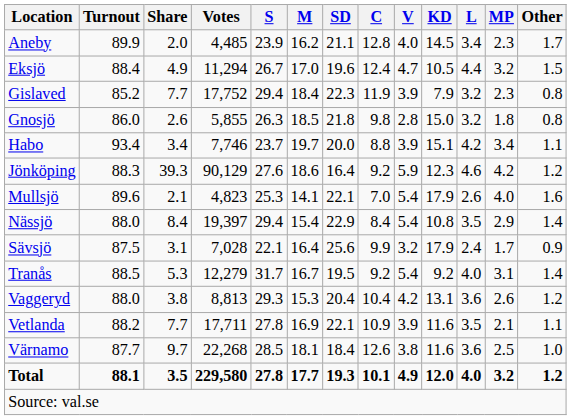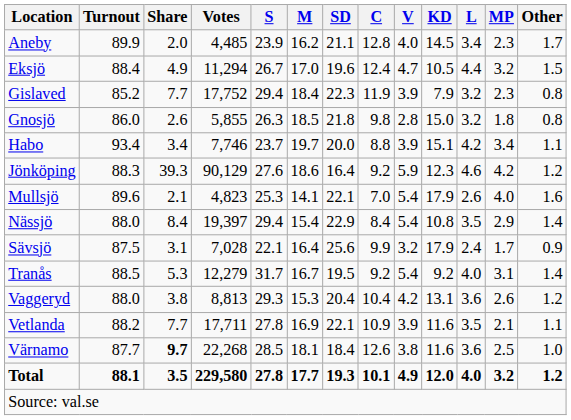(177, 350) normal -> (177, 350) bold
